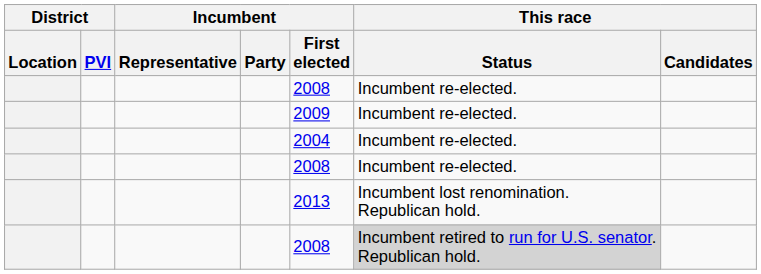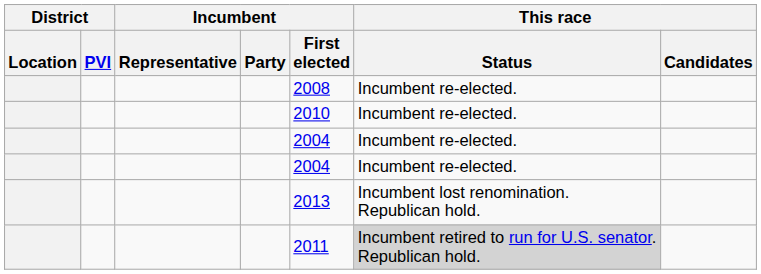(312, 114) 2009 -> (312, 114) 2010
(312, 166) 2008 -> (312, 166) 2004
(312, 246) 2008 -> (311, 246) 2011
